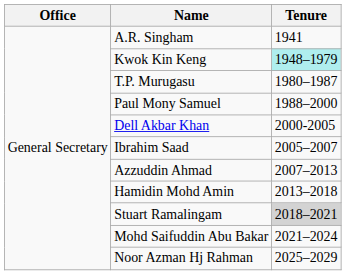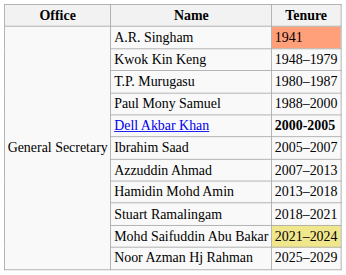(289, 37) no background -> (289, 37) lightsalmon background
(306, 59) paleturquoise background -> (306, 59) no background
(305, 125) normal -> (305, 125) bold
(306, 214) lightgrey background -> (306, 214) no background
(306, 236) no background -> (306, 236) khaki background
